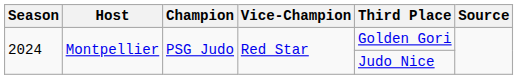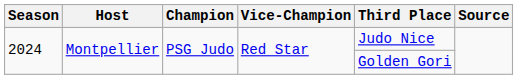(405, 39) Golden Gori -> (396, 39) Judo Nice
(396, 62) Judo Nice -> (405, 62) Golden Gori
